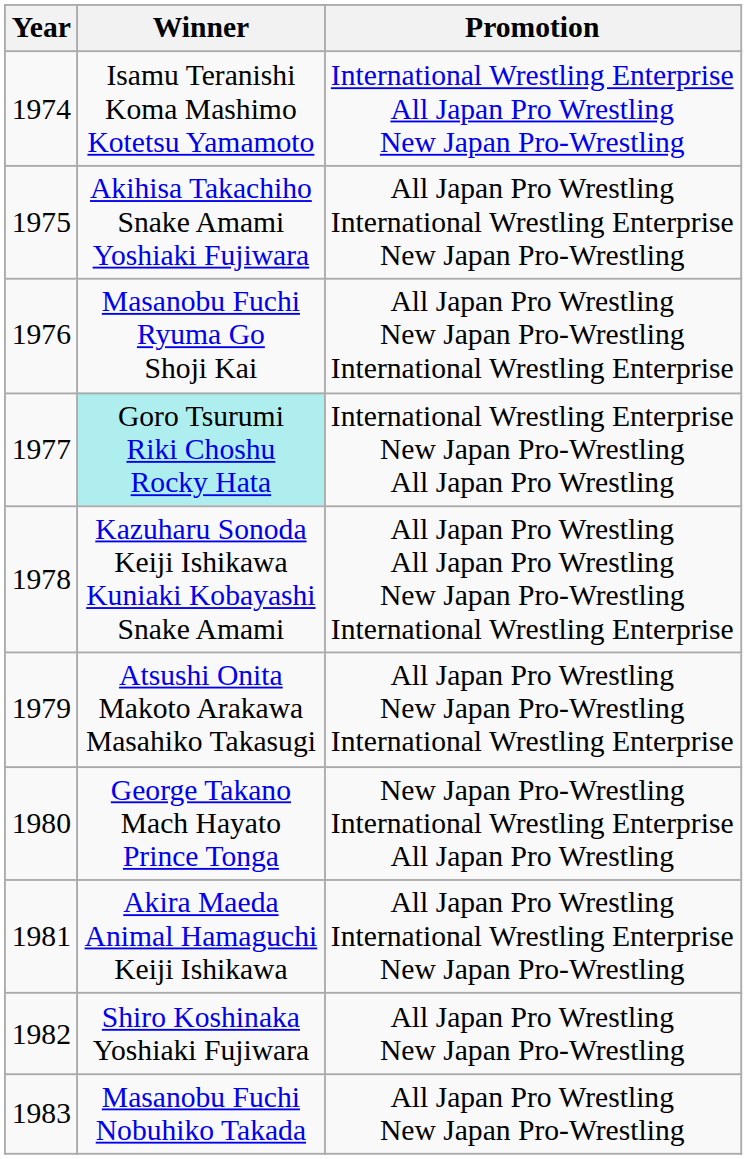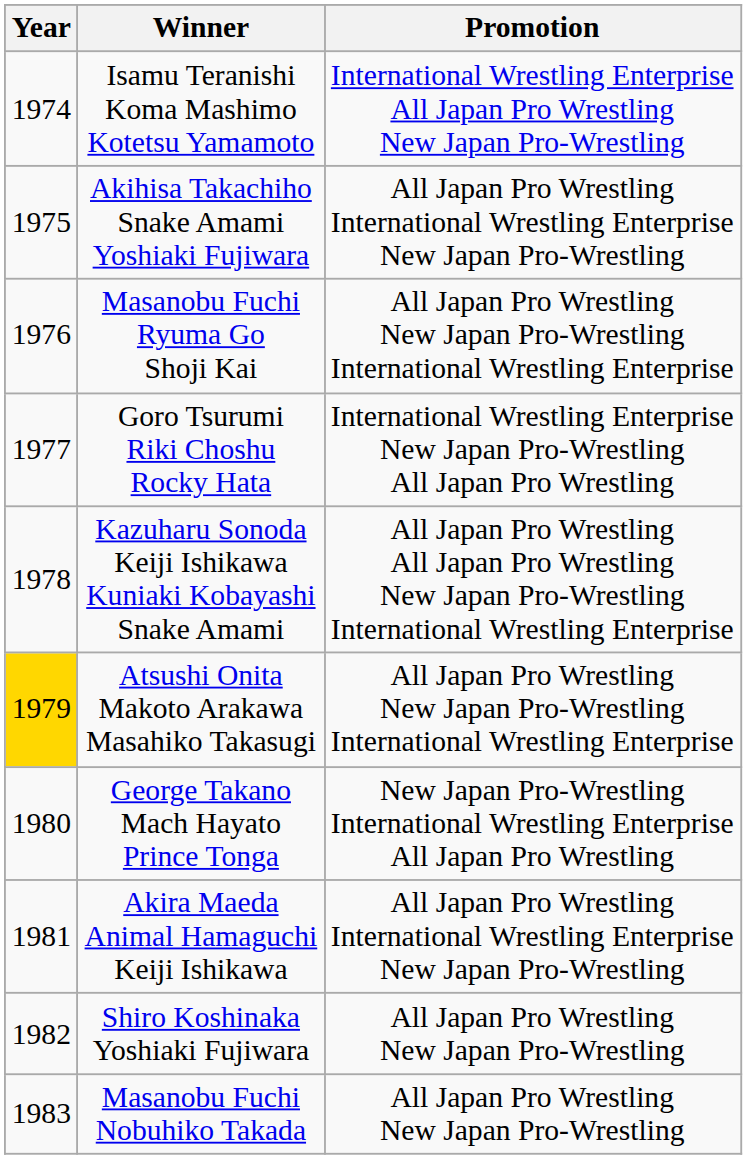(201, 448) paleturquoise background -> (201, 448) no background
(41, 709) no background -> (41, 709) gold background
